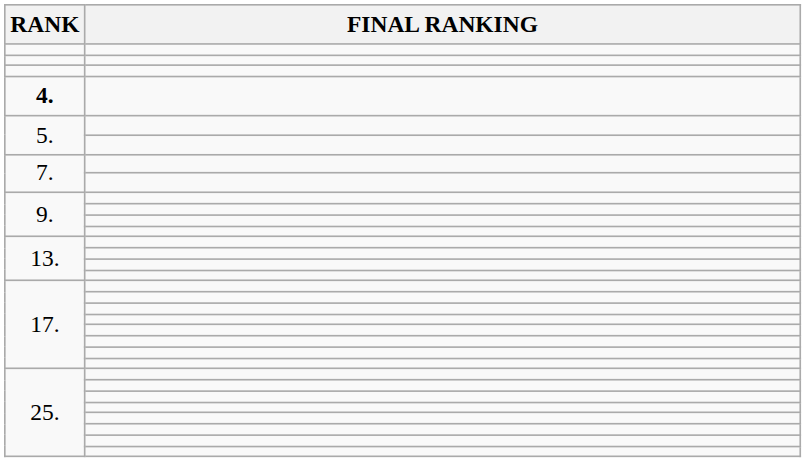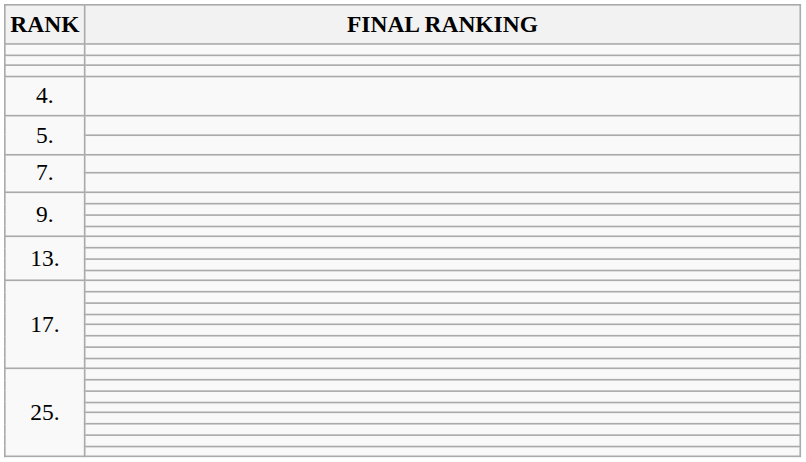(45, 95) bold -> (45, 95) normal
